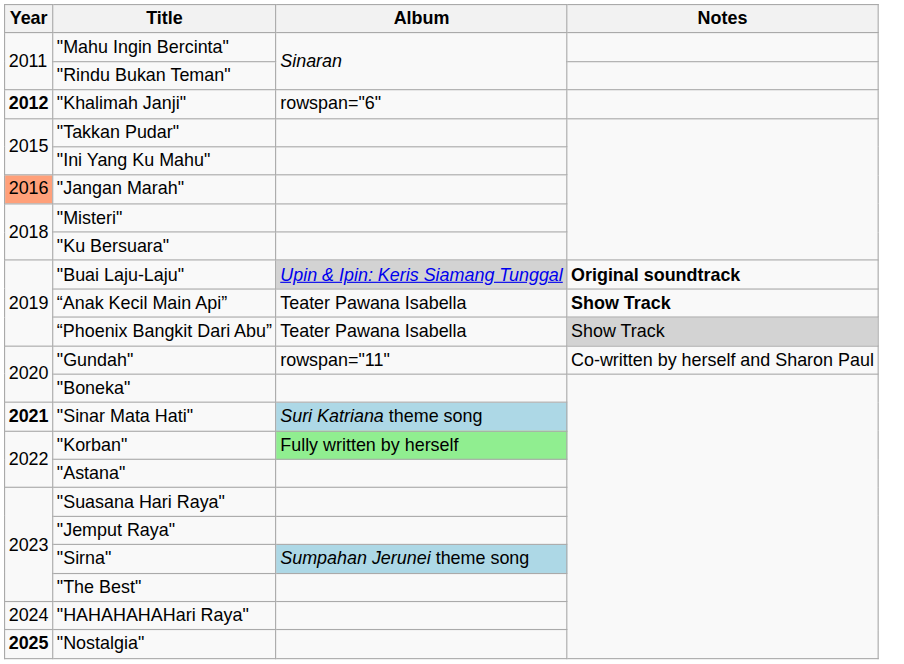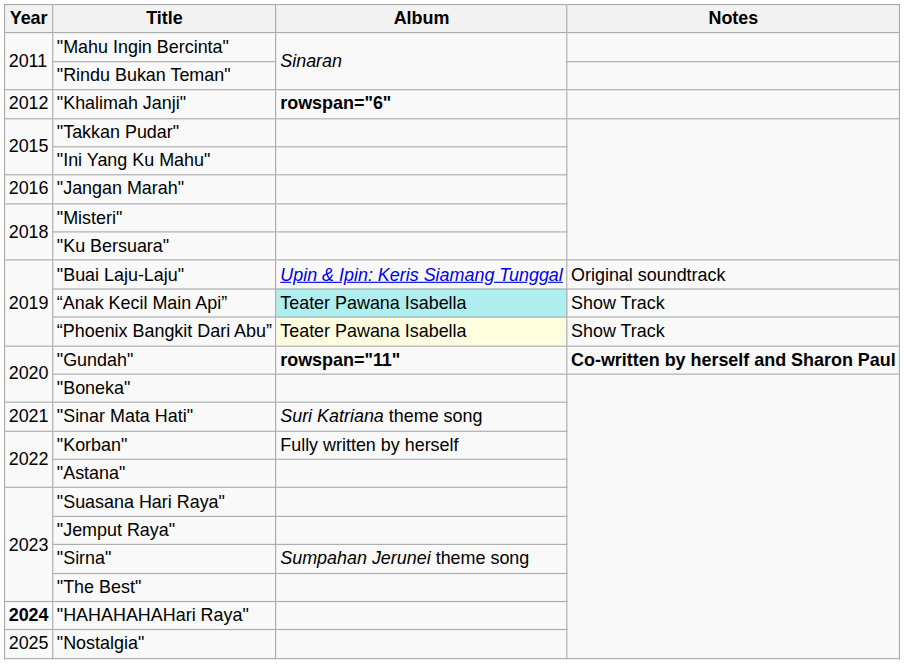(29, 103) bold -> (29, 103) normal
(331, 103) normal -> (336, 103) bold
(29, 189) lightsalmon background -> (29, 189) no background
(422, 274) lightgrey background -> (422, 274) no background
(656, 274) bold -> (648, 274) normal
(373, 302) no background -> (373, 302) paleturquoise background
(621, 302) bold -> (618, 302) normal
(373, 331) no background -> (373, 331) lightyellow background
(618, 331) lightgrey background -> (618, 331) no background
(335, 359) normal -> (340, 359) bold
(722, 359) normal -> (733, 359) bold
(29, 416) bold -> (29, 416) normal
(381, 416) lightblue background -> (381, 416) no background
(369, 445) lightgreen background -> (369, 445) no background
(405, 558) lightblue background -> (405, 558) no background
(29, 615) normal -> (29, 615) bold
(29, 643) bold -> (29, 643) normal
